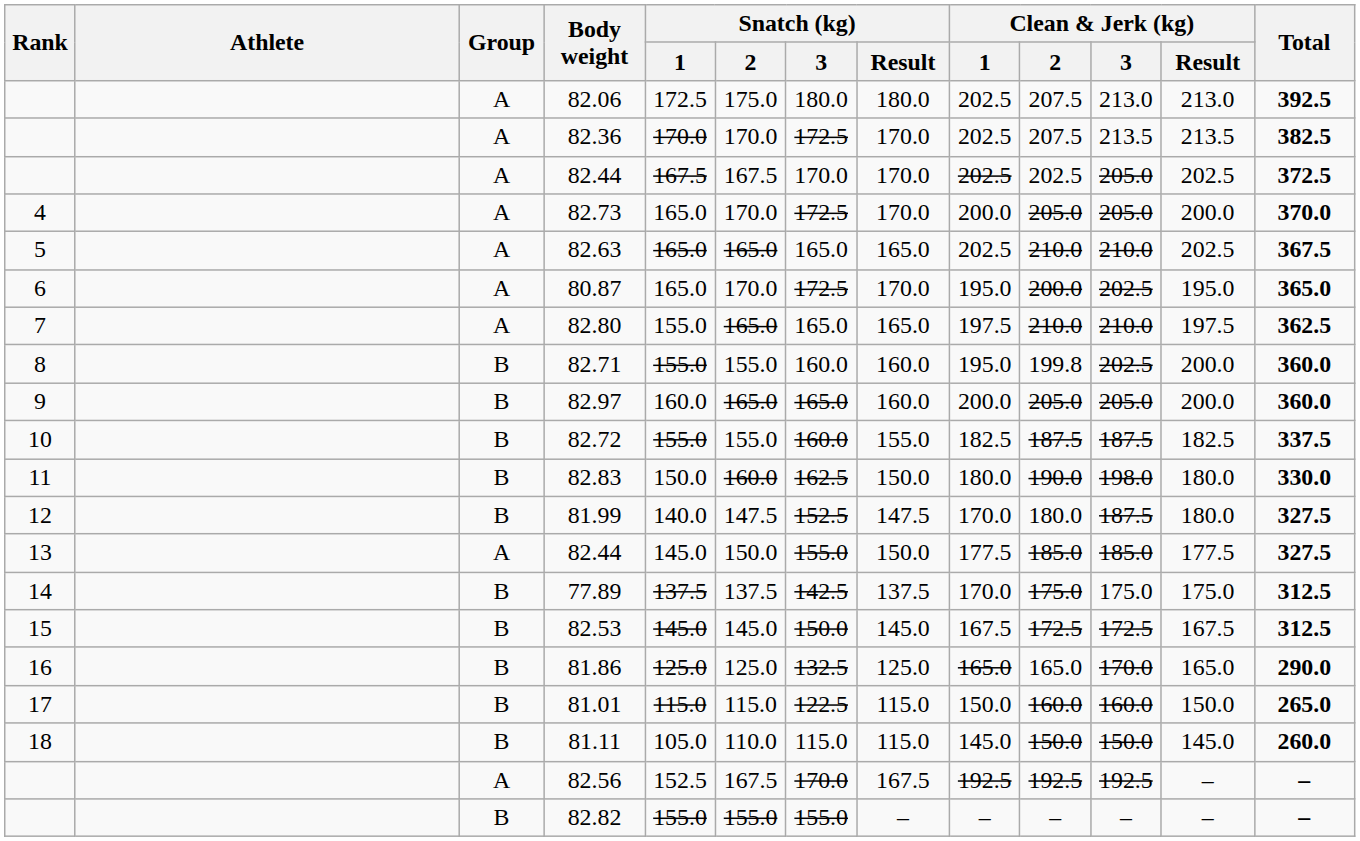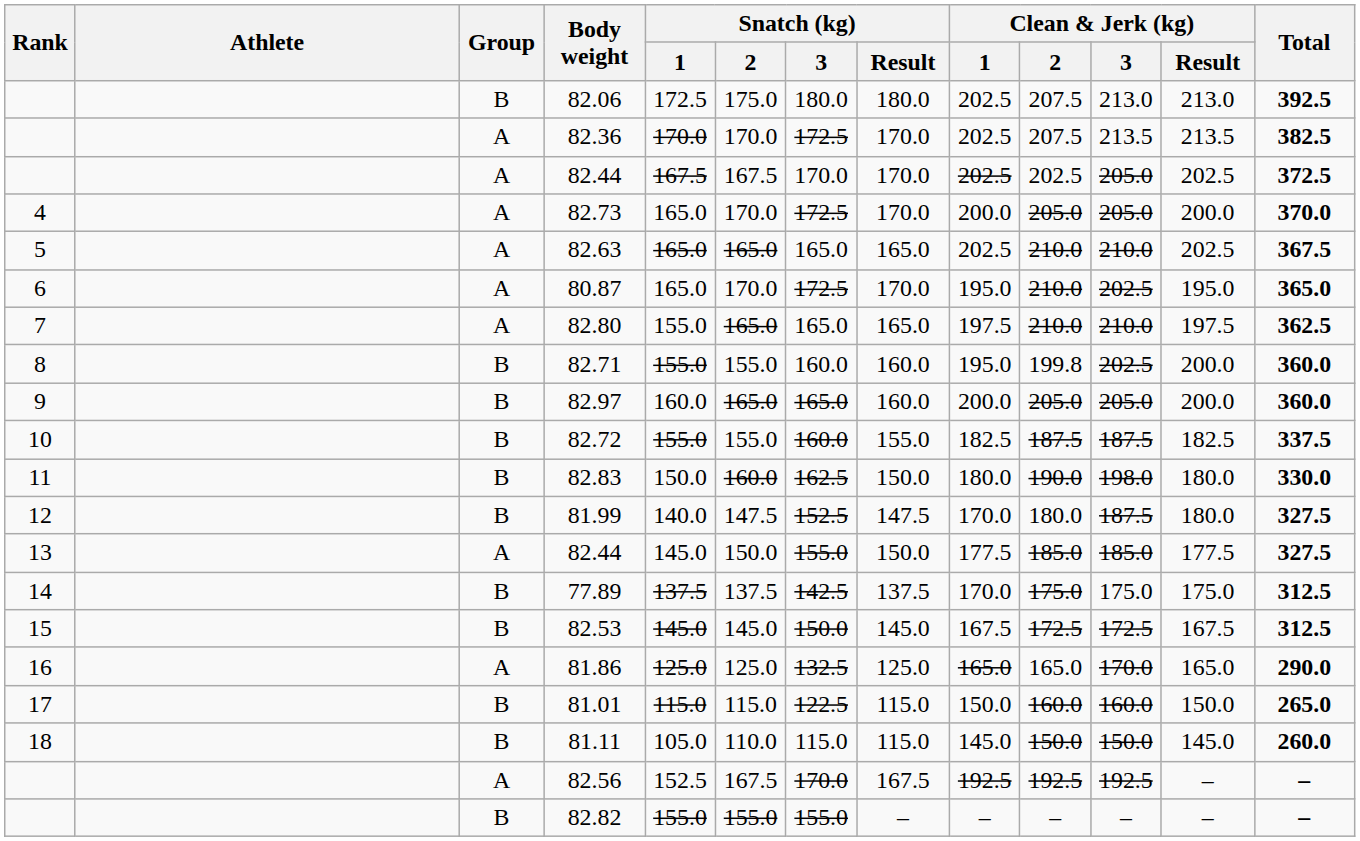(502, 99) A -> (502, 99) B
(1055, 288) 200.0 -> (1055, 288) 210.0
(502, 666) B -> (502, 666) A
